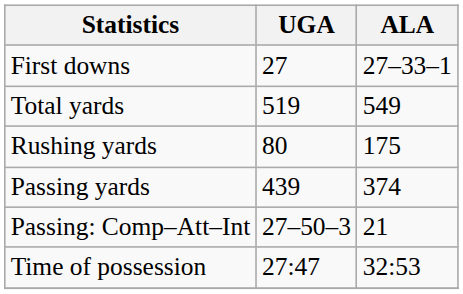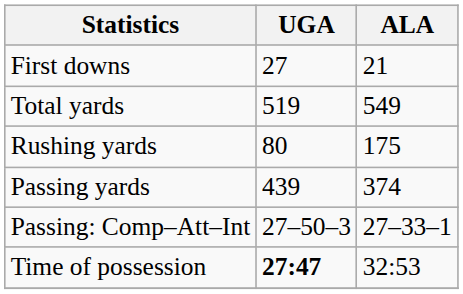(407, 65) 27–33–1 -> (375, 65) 21
(375, 226) 21 -> (407, 226) 27–33–1
(291, 267) normal -> (292, 267) bold
